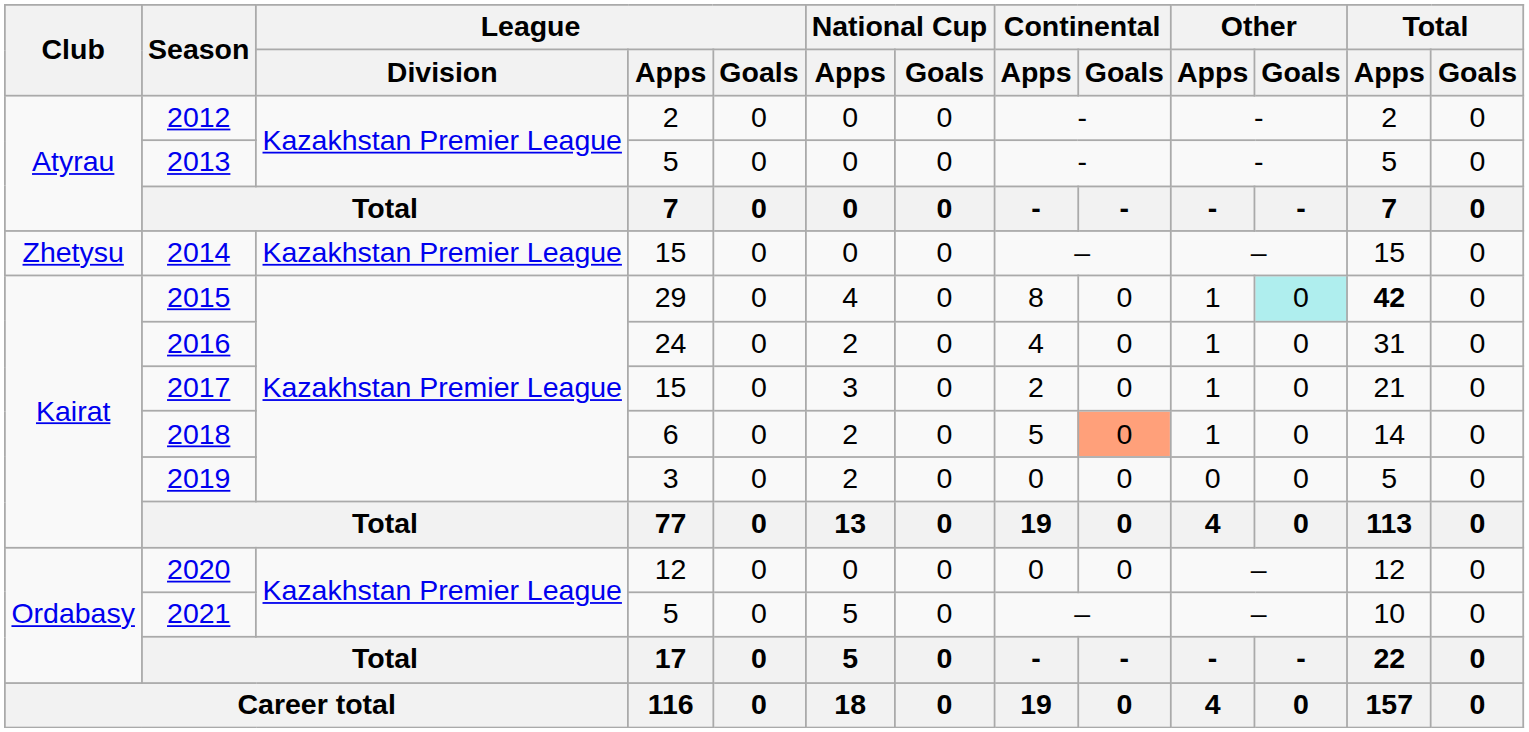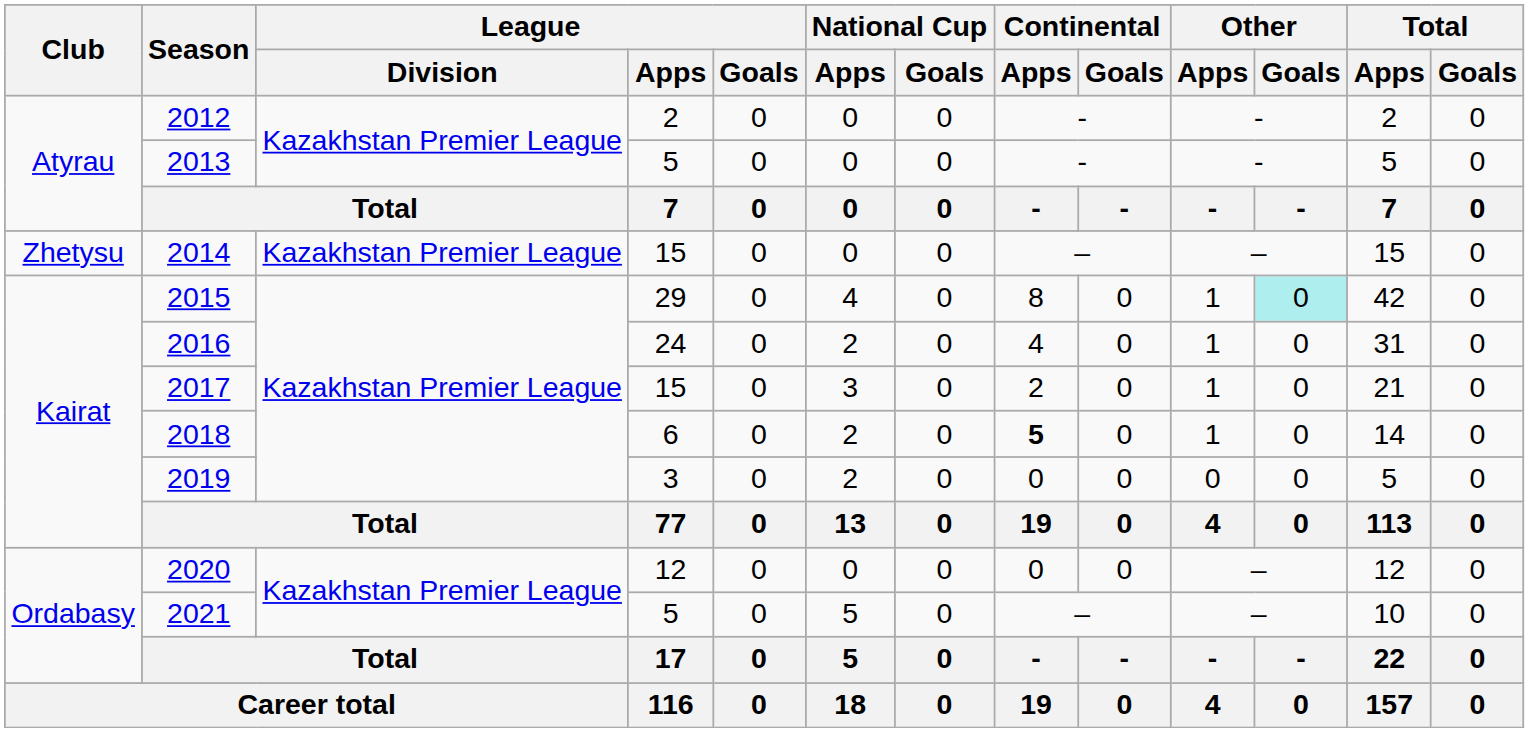(1389, 298) bold -> (1389, 298) normal
(1036, 433) normal -> (1036, 433) bold
(1124, 433) lightsalmon background -> (1124, 433) no background
